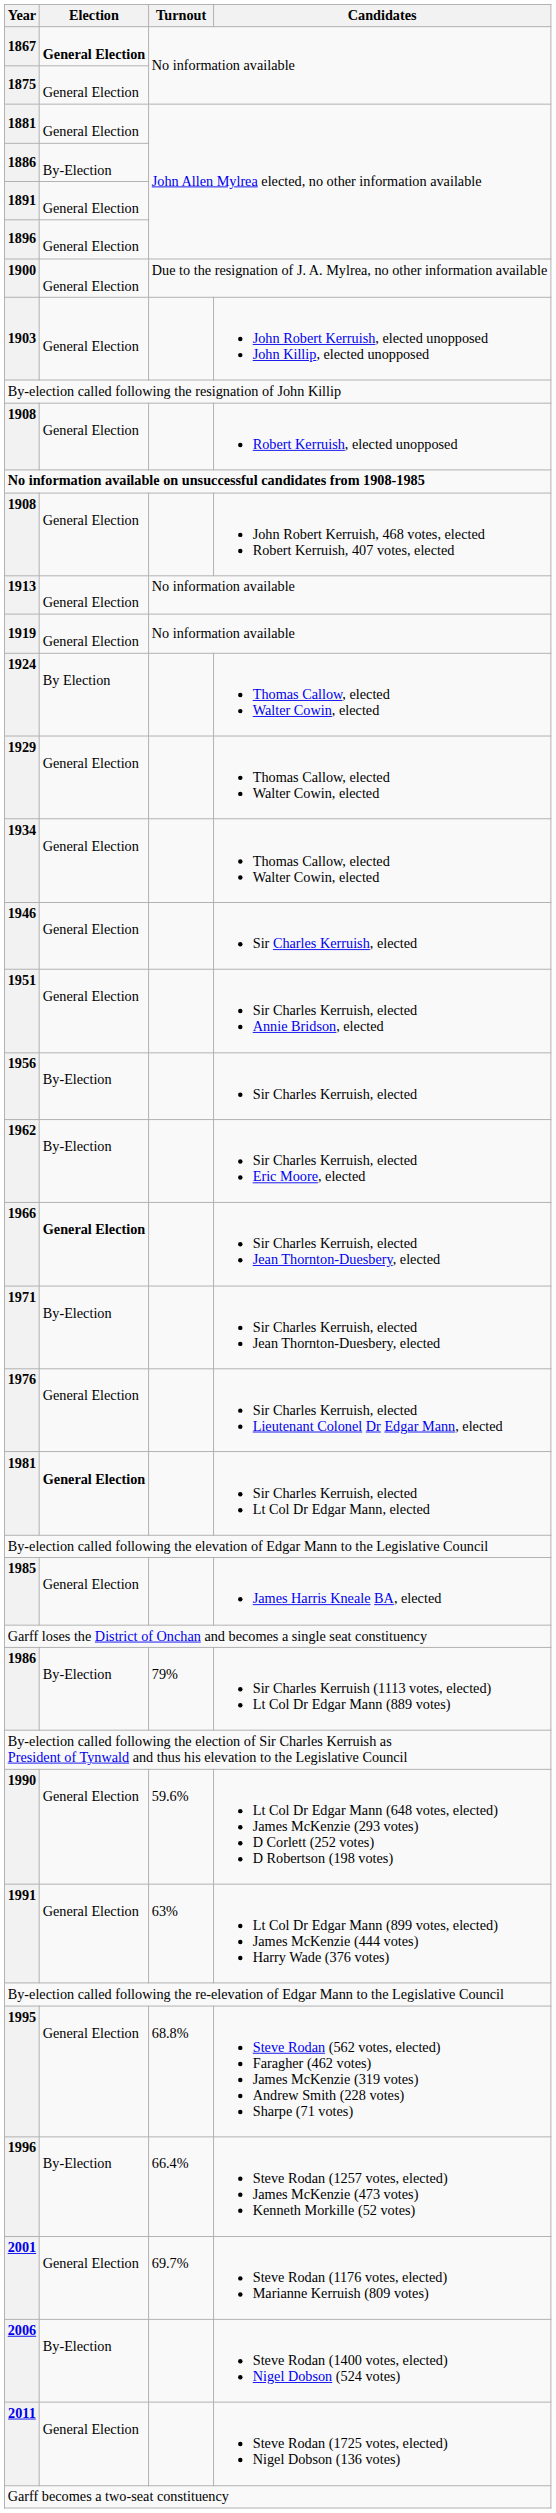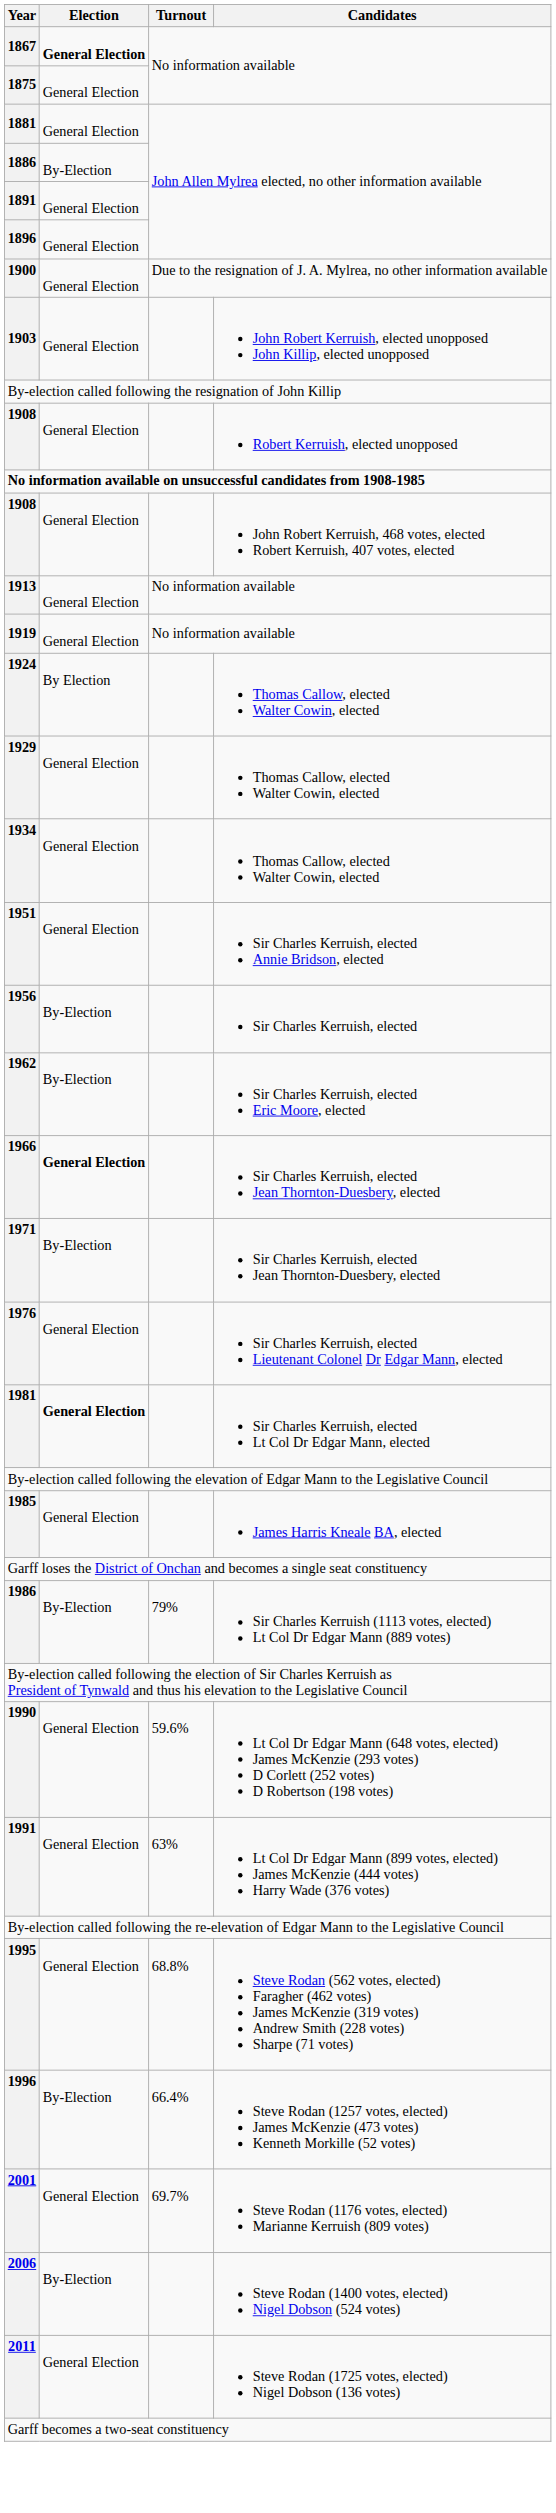- row: (22, 913)
